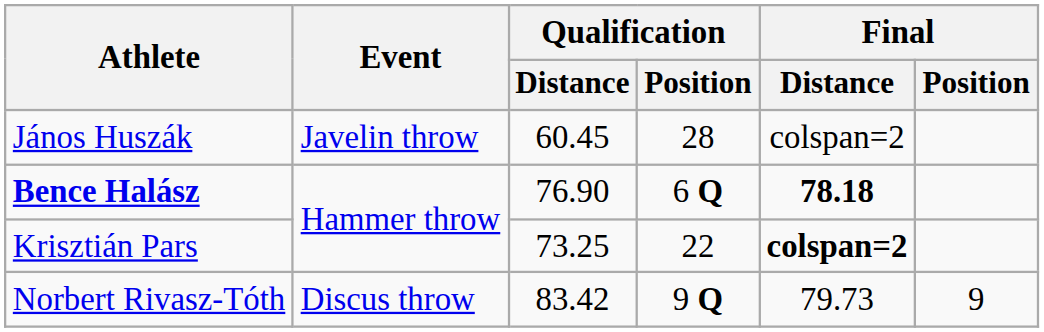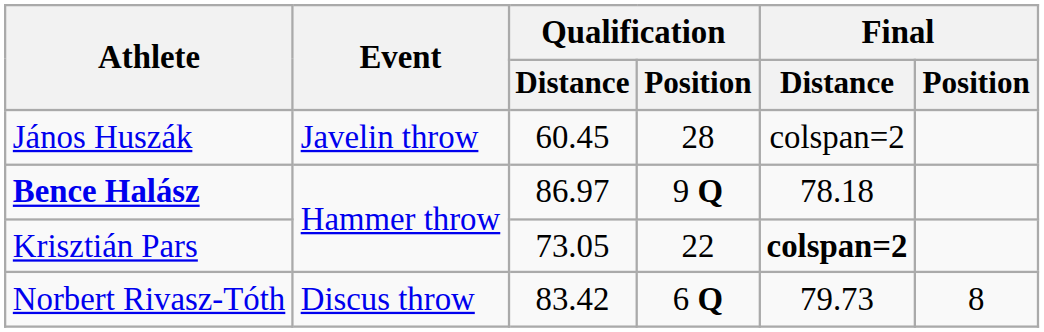(572, 191) 76.90 -> (572, 191) 86.97
(698, 191) 6 Q -> (698, 191) 9 Q
(837, 191) bold -> (837, 191) normal
(572, 245) 73.25 -> (572, 245) 73.05
(698, 299) 9 Q -> (698, 299) 6 Q
(976, 299) 9 -> (976, 299) 8
